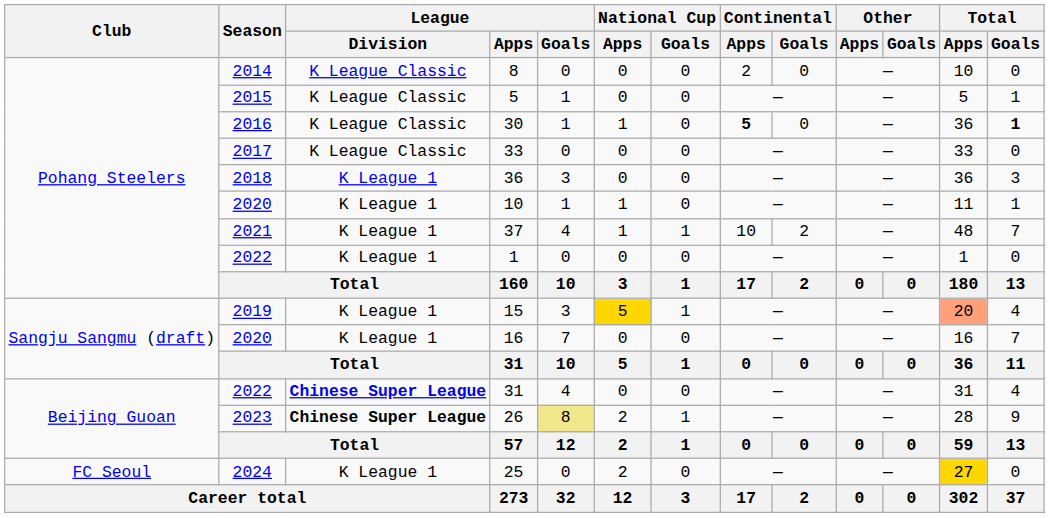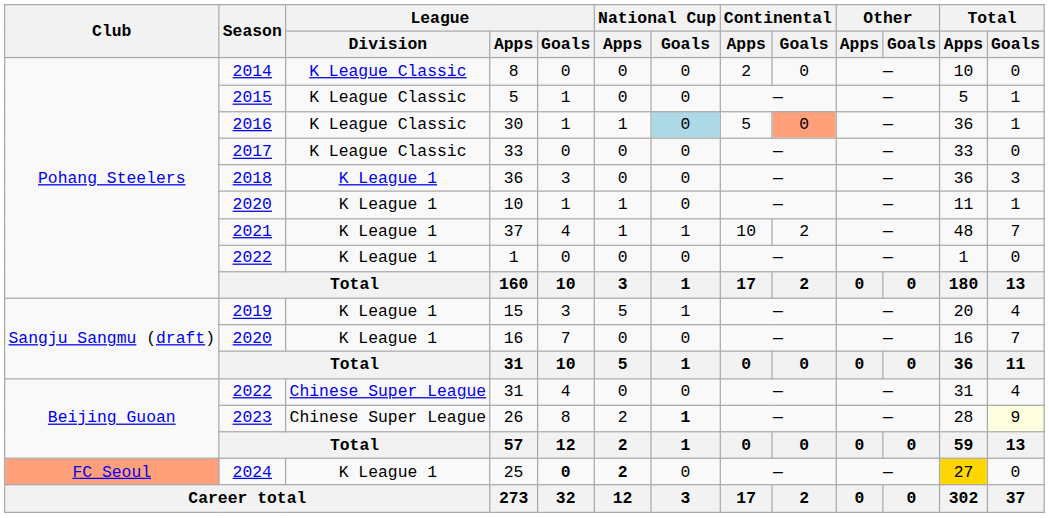(686, 125) no background -> (686, 125) lightblue background
(746, 125) bold -> (746, 125) normal
(804, 125) no background -> (804, 125) lightsalmon background
(1016, 125) bold -> (1016, 125) normal
(623, 312) gold background -> (623, 312) no background
(963, 312) lightsalmon background -> (963, 312) no background
(388, 392) bold -> (388, 392) normal
(388, 418) bold -> (388, 418) normal
(566, 418) khaki background -> (566, 418) no background
(686, 418) normal -> (686, 418) bold
(1016, 418) no background -> (1016, 418) lightyellow background
(112, 472) no background -> (112, 472) lightsalmon background
(566, 472) normal -> (566, 472) bold
(623, 472) normal -> (623, 472) bold
